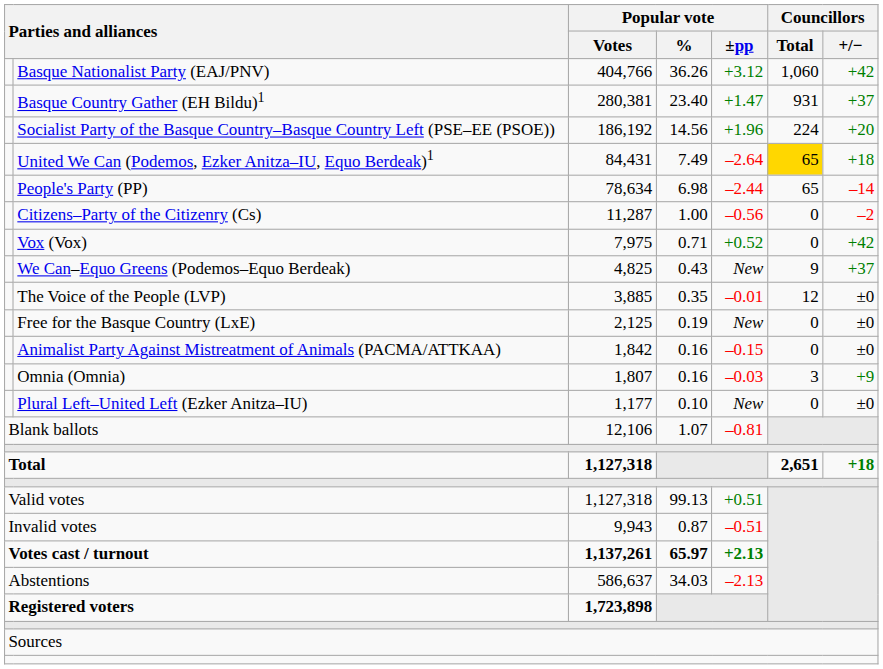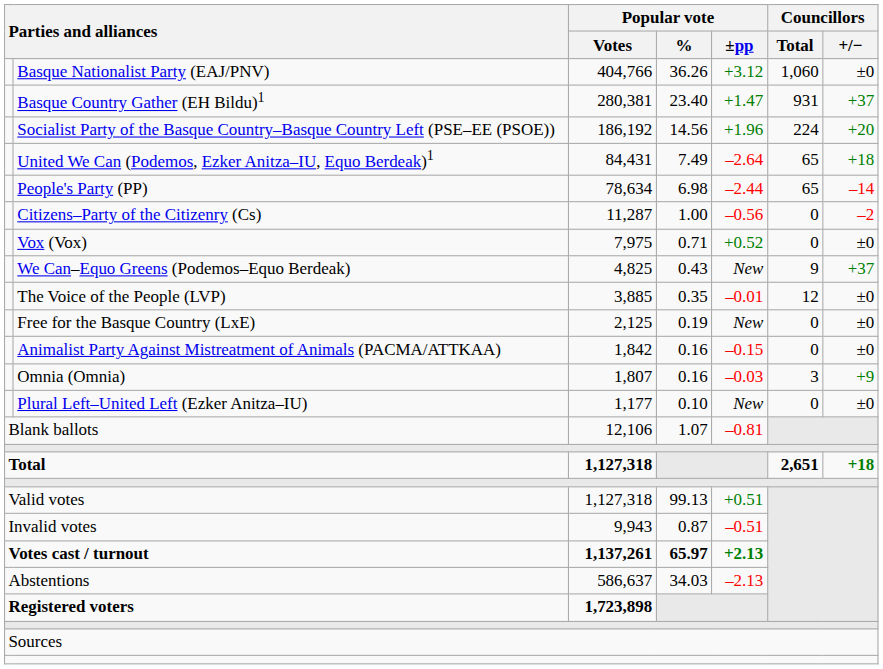(861, 71) +42 -> (865, 71) ±0
(810, 159) gold background -> (810, 159) no background
(861, 242) +42 -> (865, 242) ±0
